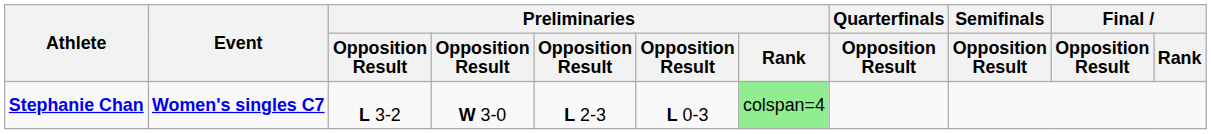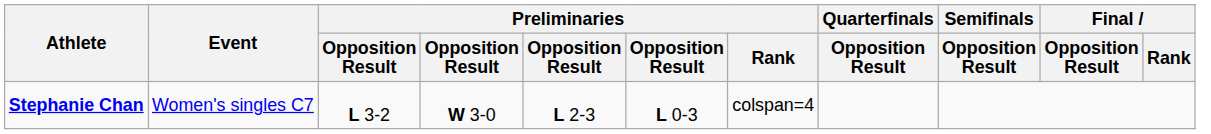(238, 105) bold -> (233, 105) normal
(784, 105) lightgreen background -> (773, 105) no background
